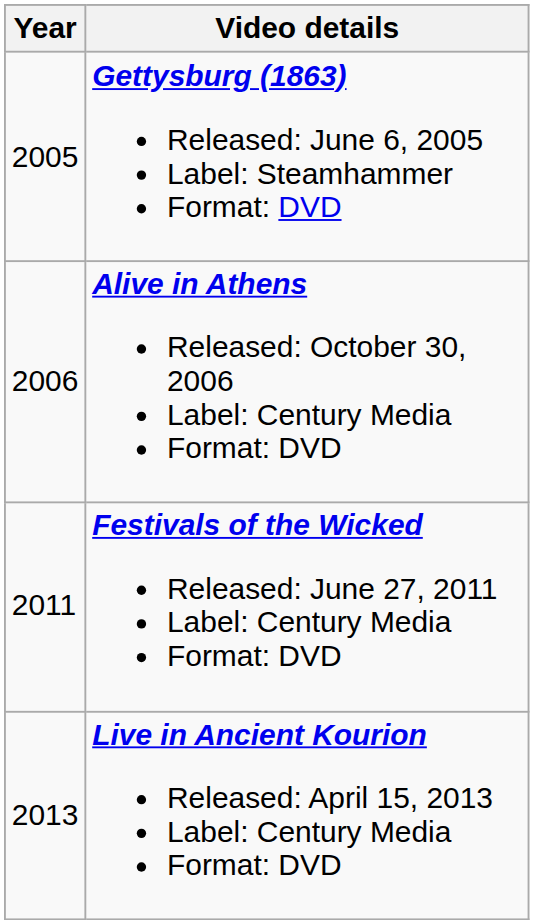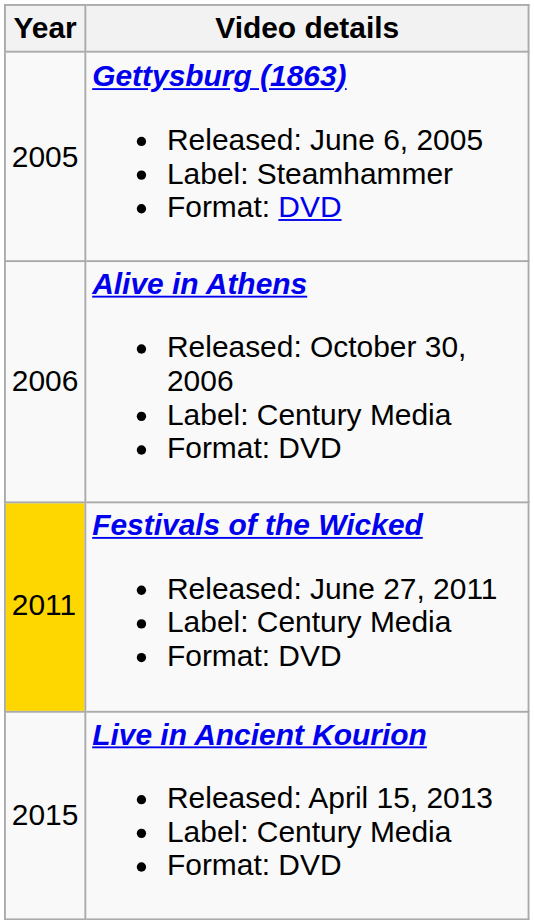(44, 606) no background -> (44, 606) gold background
(45, 814) 2013 -> (45, 814) 2015
